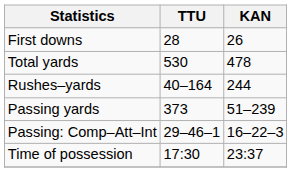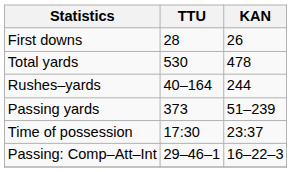rows swapped: (82, 132) <-> (70, 155)
